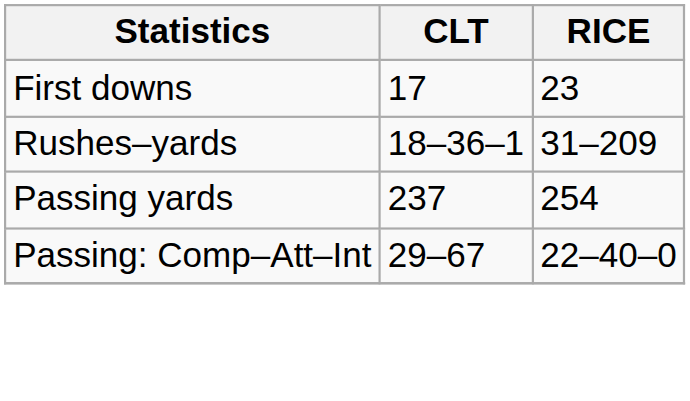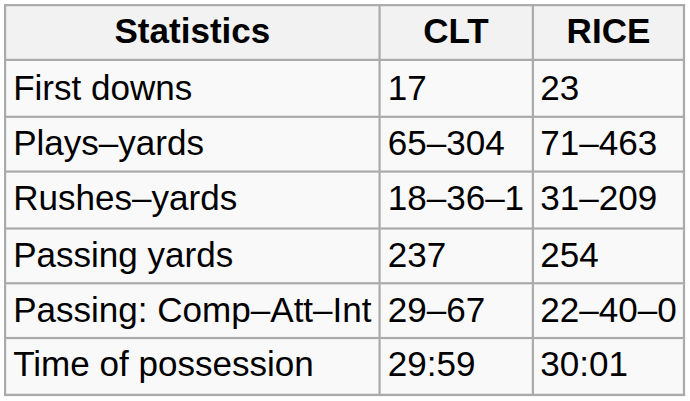+ row: (109, 143)
+ row: (163, 365)
